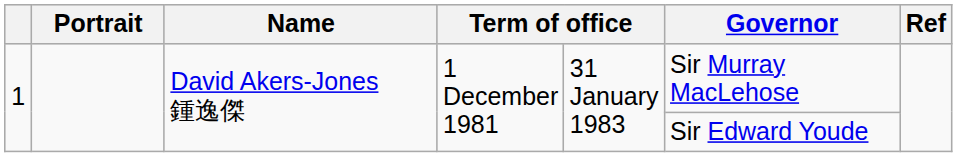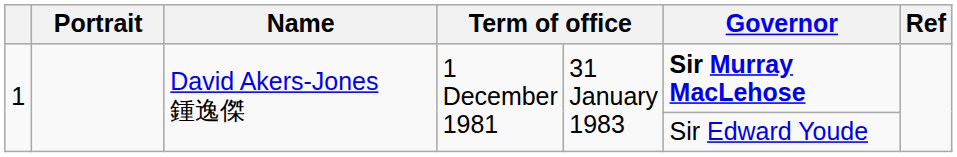(735, 77) normal -> (738, 77) bold
